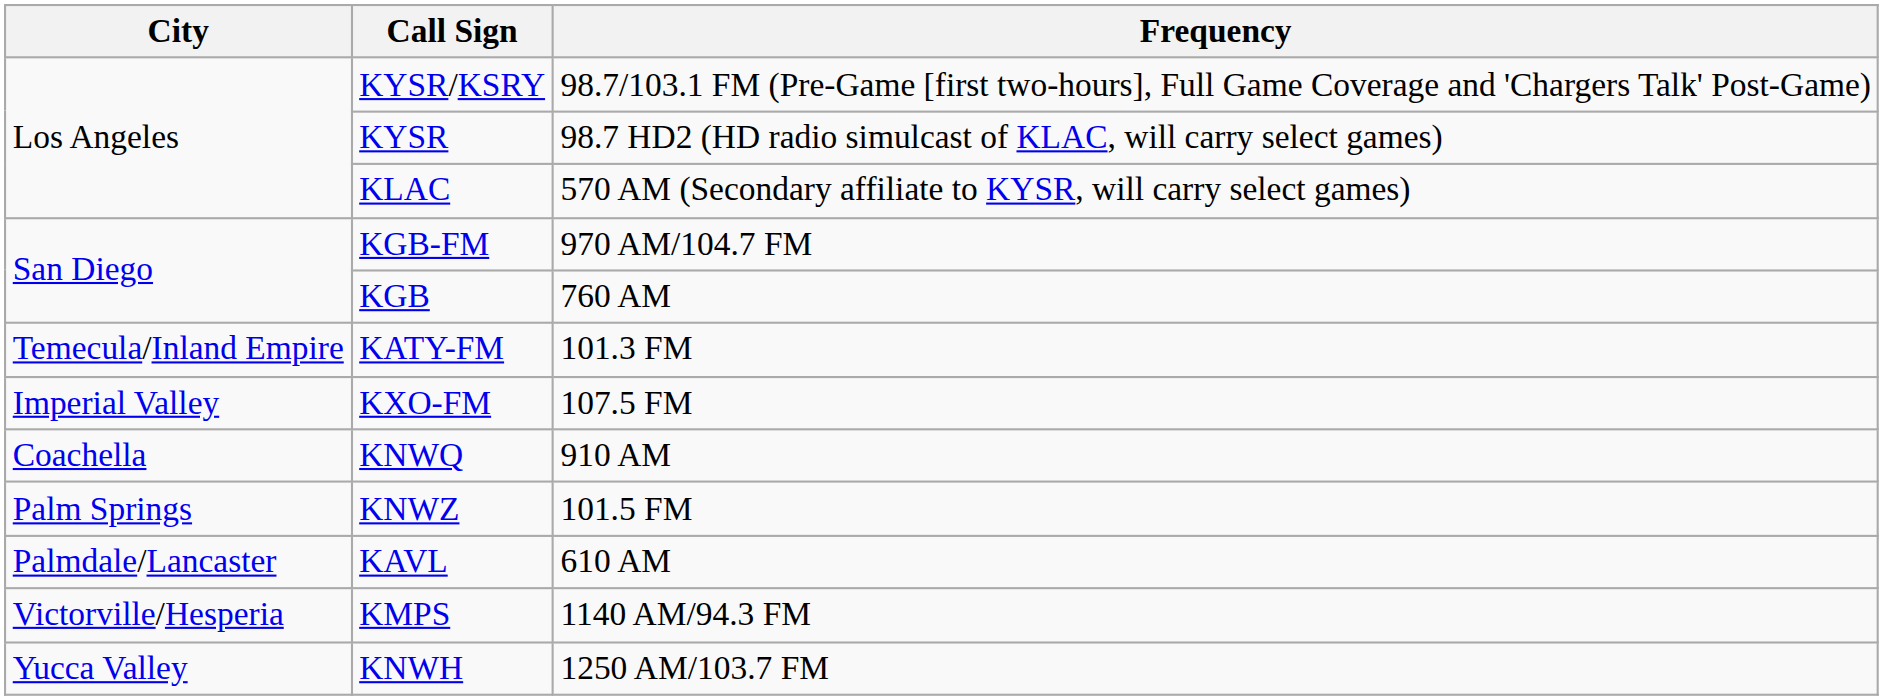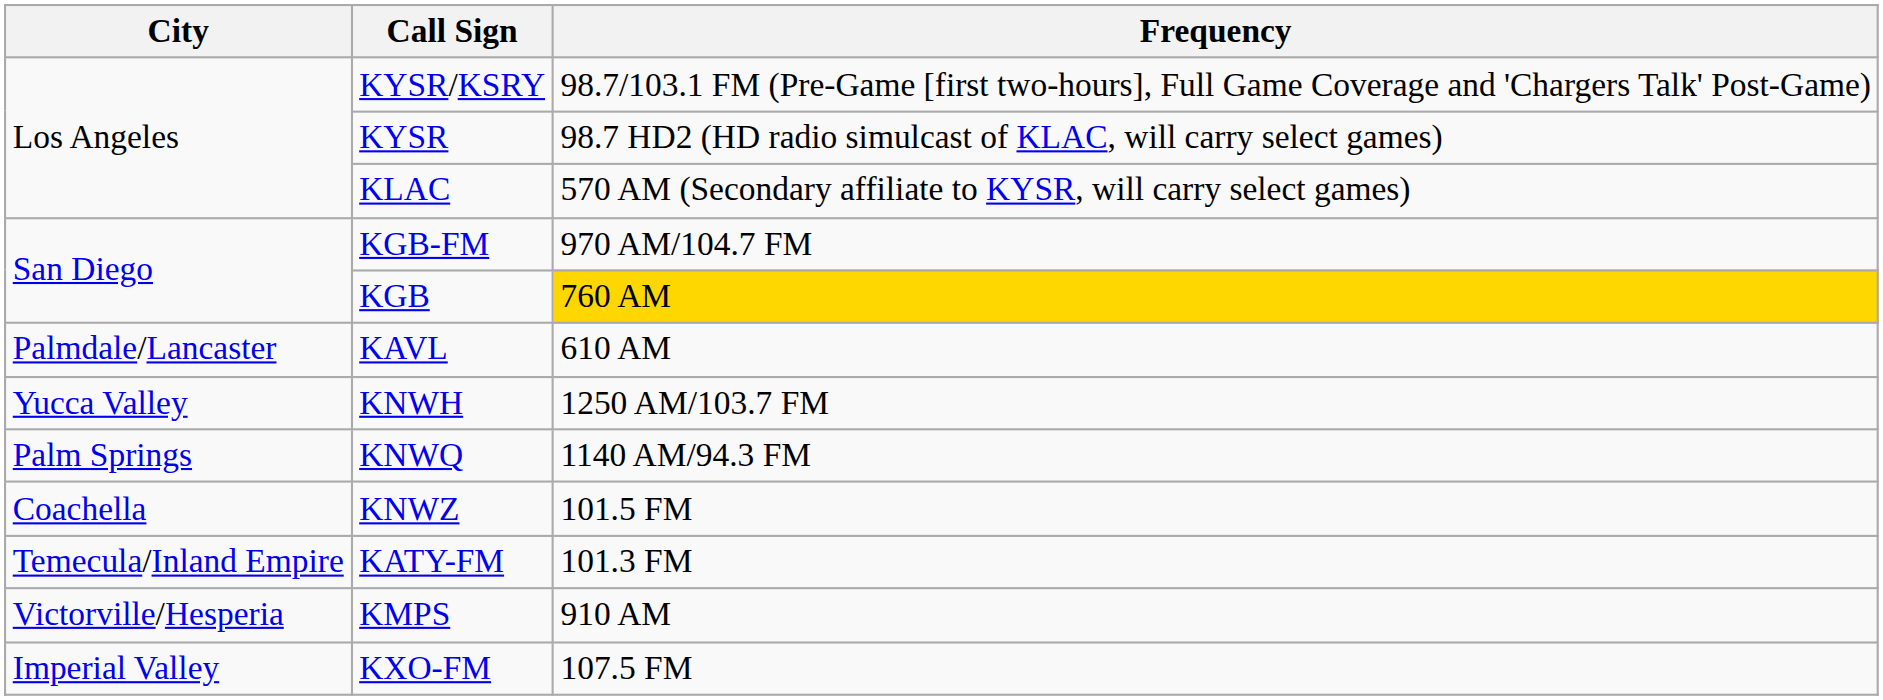(616, 296) no background -> (616, 296) gold background
rows swapped: (432, 349) <-> (403, 561)
rows swapped: (411, 667) <-> (425, 402)
(80, 455) Coachella -> (102, 455) Palm Springs
(616, 455) 910 AM -> (686, 455) 1140 AM/94.3 FM
(102, 508) Palm Springs -> (80, 508) Coachella
(686, 614) 1140 AM/94.3 FM -> (616, 614) 910 AM
